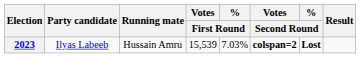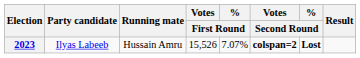(203, 45) 15,539 -> (203, 45) 15,526
(235, 45) 7.03% -> (235, 45) 7.07%
